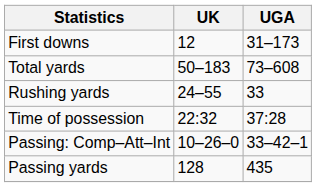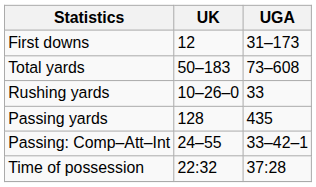(199, 93) 24–55 -> (208, 93) 10–26–0
rows swapped: (58, 168) <-> (76, 118)
(208, 143) 10–26–0 -> (199, 143) 24–55
